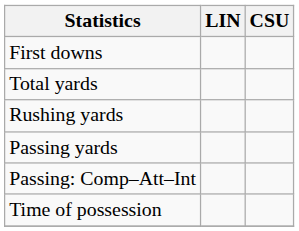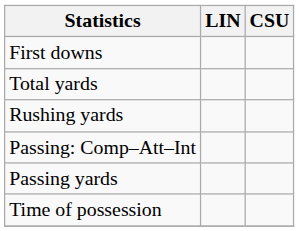rows swapped: (63, 146) <-> (103, 178)
